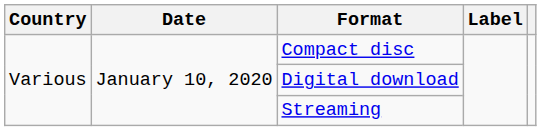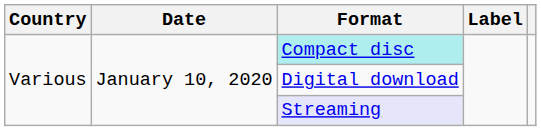(348, 50) no background -> (348, 50) paleturquoise background
(331, 110) no background -> (331, 110) lavender background
